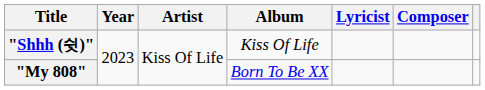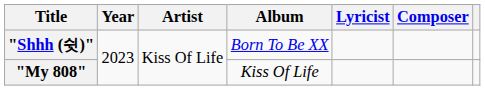(280, 44) Kiss Of Life -> (280, 44) Born To Be XX
(280, 72) Born To Be XX -> (280, 72) Kiss Of Life
